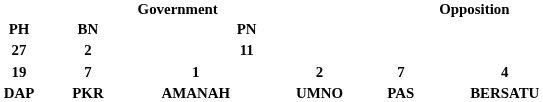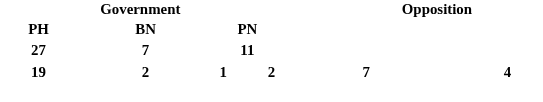(88, 50) 2 -> (146, 50) 7
(88, 72) 7 -> (146, 72) 2
- row: (19, 92)
